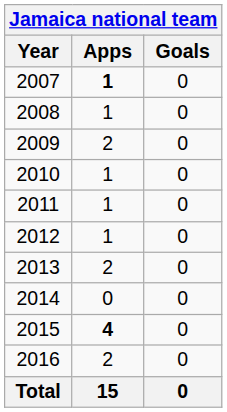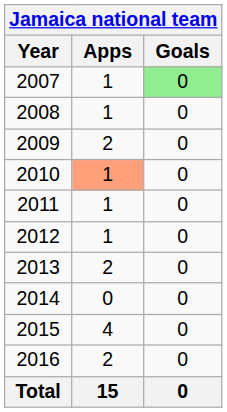(108, 81) bold -> (108, 81) normal
(183, 81) no background -> (183, 81) lightgreen background
(108, 174) no background -> (108, 174) lightsalmon background
(108, 329) bold -> (108, 329) normal
